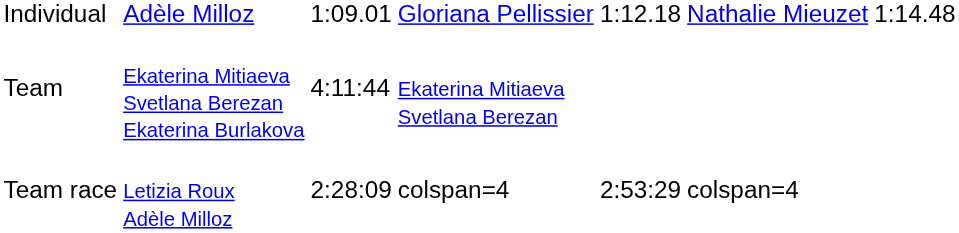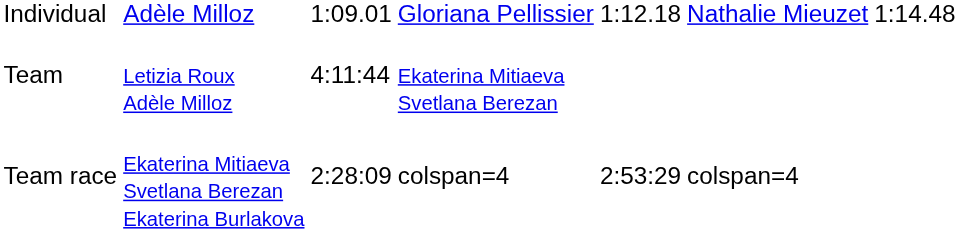(214, 103) Ekaterina Mitiaeva Svetlana Berezan Ekaterina Burlakova -> (179, 89) Letizia Roux Adèle Milloz
(179, 205) Letizia Roux Adèle Milloz -> (214, 191) Ekaterina Mitiaeva Svetlana Berezan Ekaterina Burlakova
